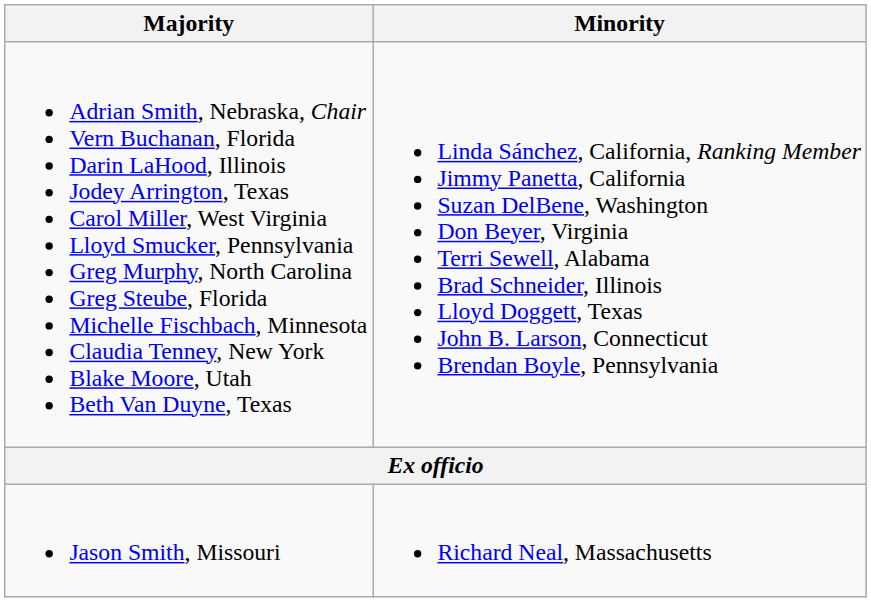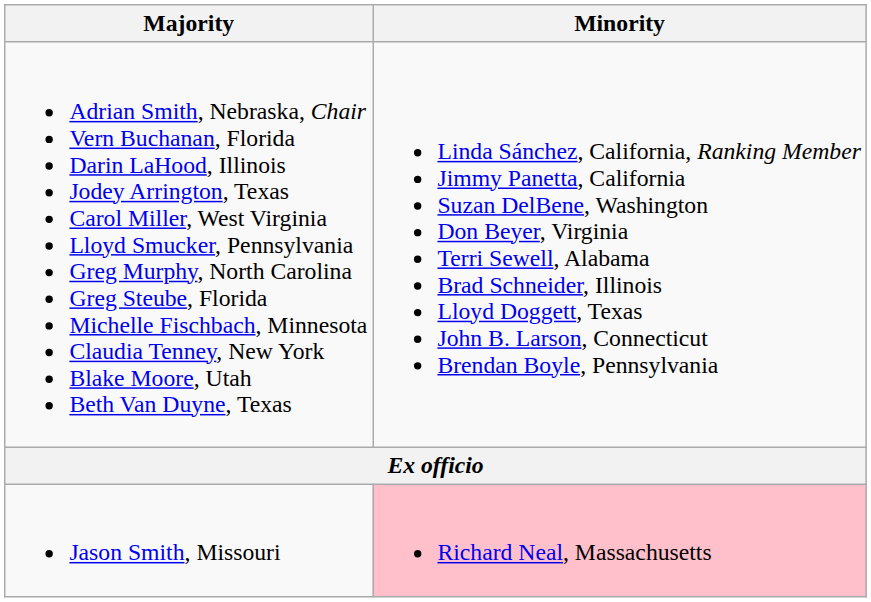(620, 554) no background -> (620, 554) pink background
